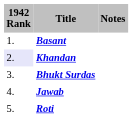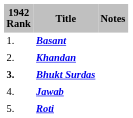(10, 58) lavender background -> (10, 58) no background
(10, 75) normal -> (10, 75) bold
